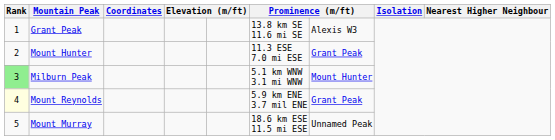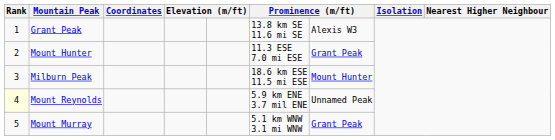(17, 77) lightgreen background -> (17, 77) no background
(277, 77) 5.1 km WNW 3.1 mi WNW -> (279, 77) 18.6 km ESE 11.5 mi ESE
(337, 100) Grant Peak -> (342, 100) Unnamed Peak
(279, 124) 18.6 km ESE 11.5 mi ESE -> (277, 124) 5.1 km WNW 3.1 mi WNW
(342, 124) Unnamed Peak -> (337, 124) Grant Peak
